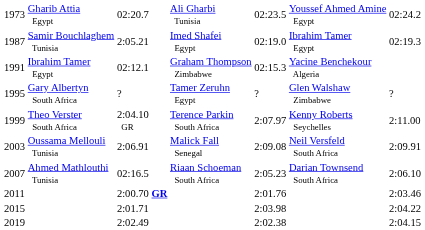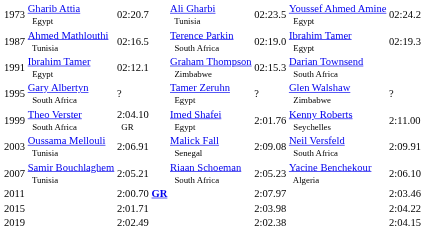(71, 41) Samir Bouchlaghem Tunisia -> (68, 41) Ahmed Mathlouthi Tunisia
(133, 41) 2:05.21 -> (133, 41) 02:16.5
(196, 41) Imed Shafei Egypt -> (202, 41) Terence Parkin South Africa
(330, 67) Yacine Benchekour Algeria -> (326, 67) Darian Townsend South Africa
(202, 120) Terence Parkin South Africa -> (196, 120) Imed Shafei Egypt
(270, 120) 2:07.97 -> (270, 120) 2:01.76
(68, 173) Ahmed Mathlouthi Tunisia -> (71, 173) Samir Bouchlaghem Tunisia
(133, 173) 02:16.5 -> (133, 173) 2:05.21
(326, 173) Darian Townsend South Africa -> (330, 173) Yacine Benchekour Algeria
(270, 193) 2:01.76 -> (270, 193) 2:07.97
